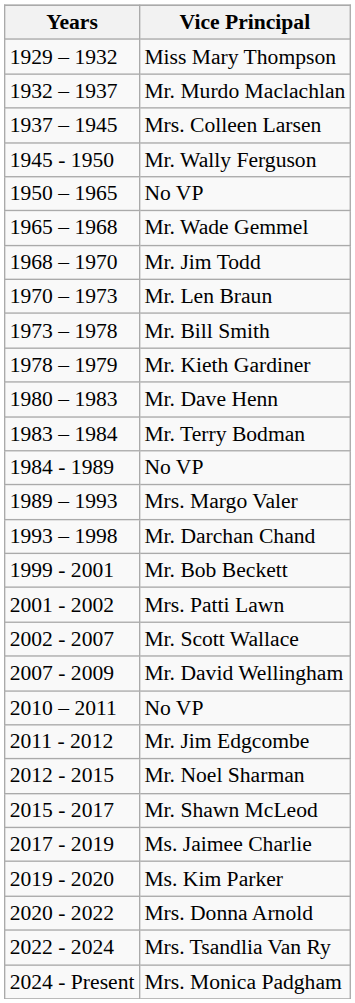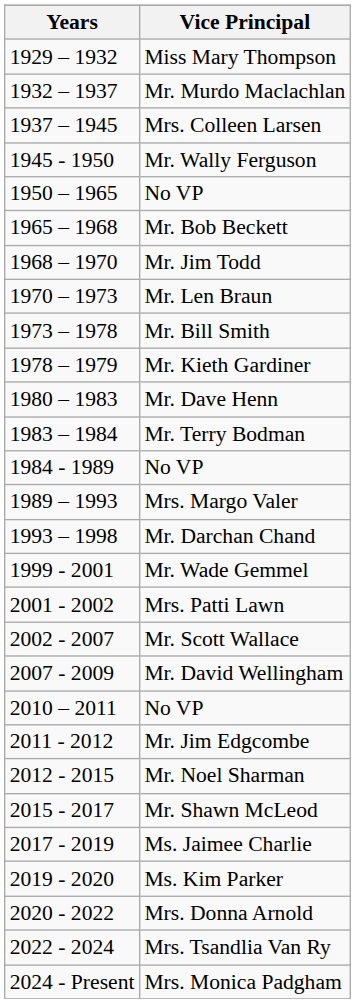(226, 227) Mr. Wade Gemmel -> (216, 227) Mr. Bob Beckett
(216, 570) Mr. Bob Beckett -> (226, 570) Mr. Wade Gemmel
